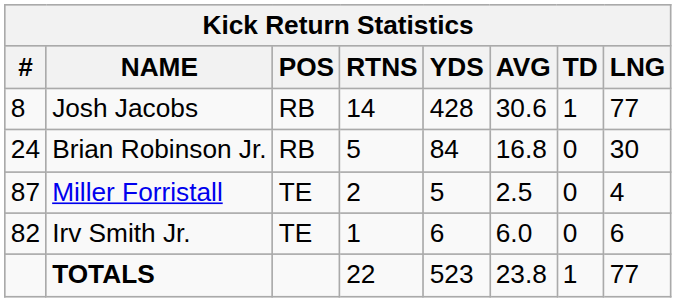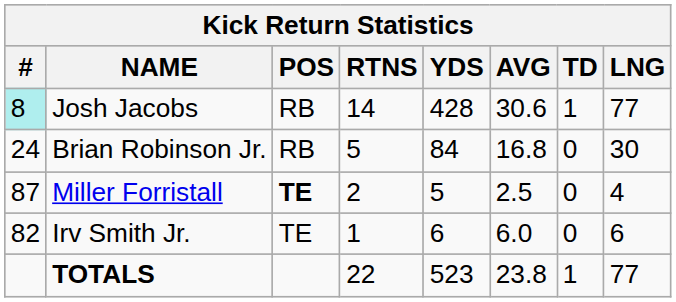(18, 108) no background -> (18, 108) paleturquoise background
(295, 191) normal -> (295, 191) bold
